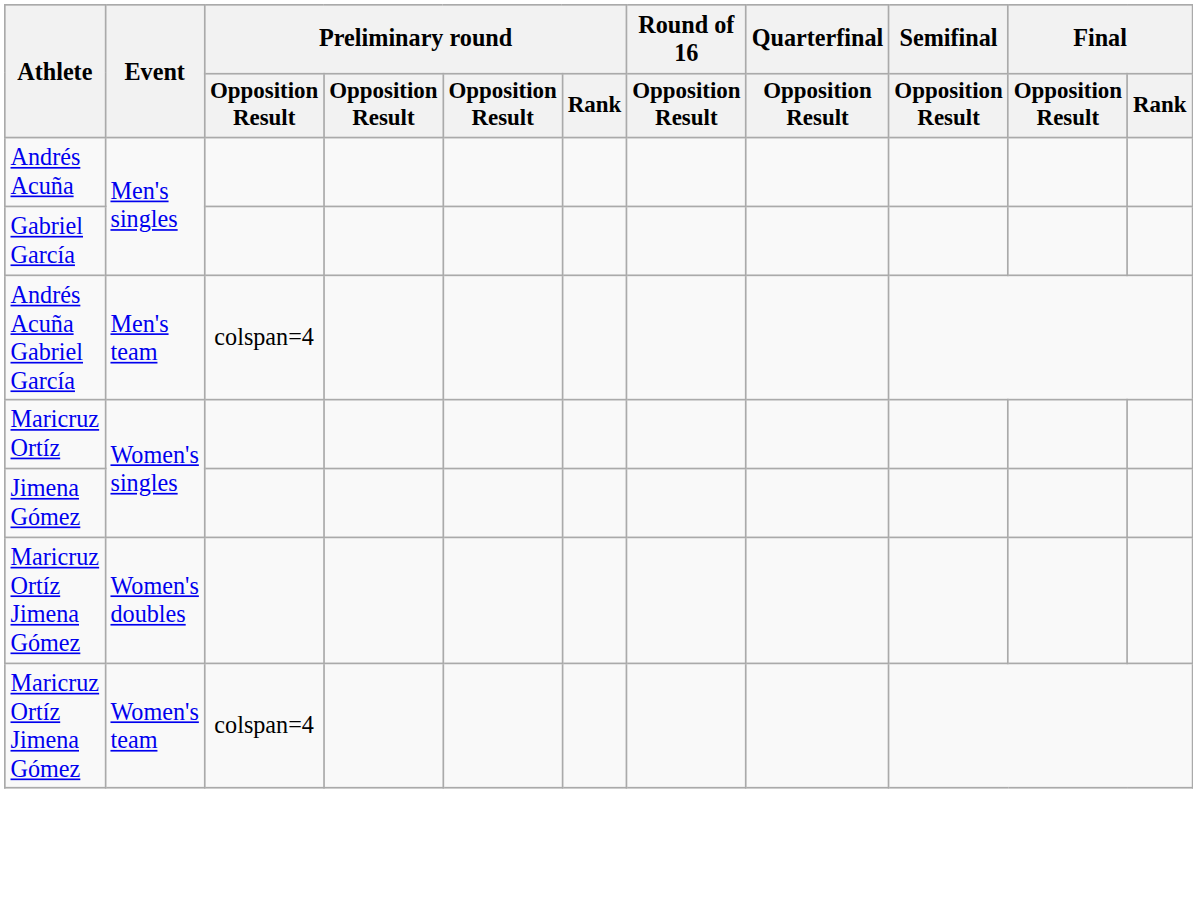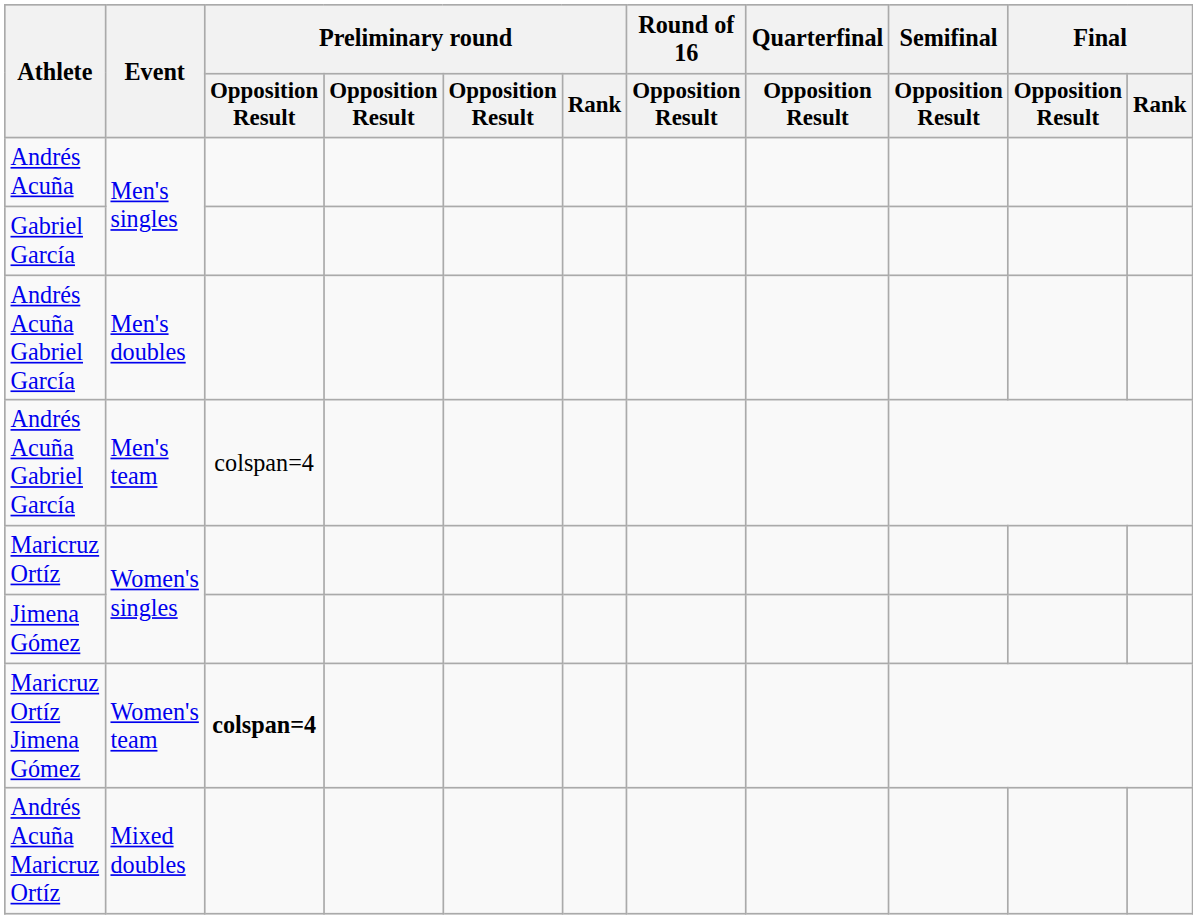+ row: (47, 337)
- row: (55, 600)
(264, 725) normal -> (264, 725) bold
+ row: (55, 851)
